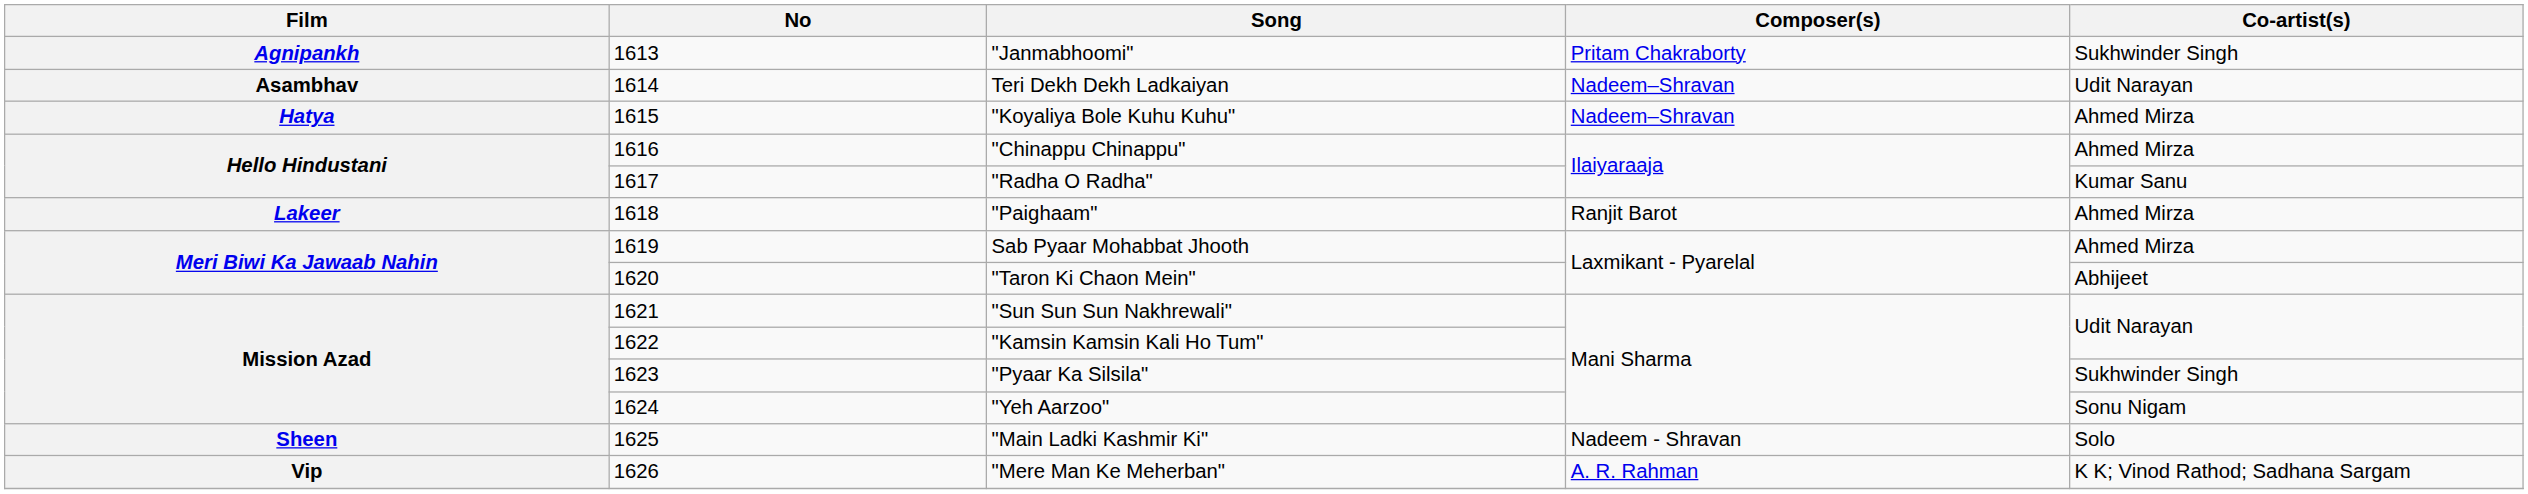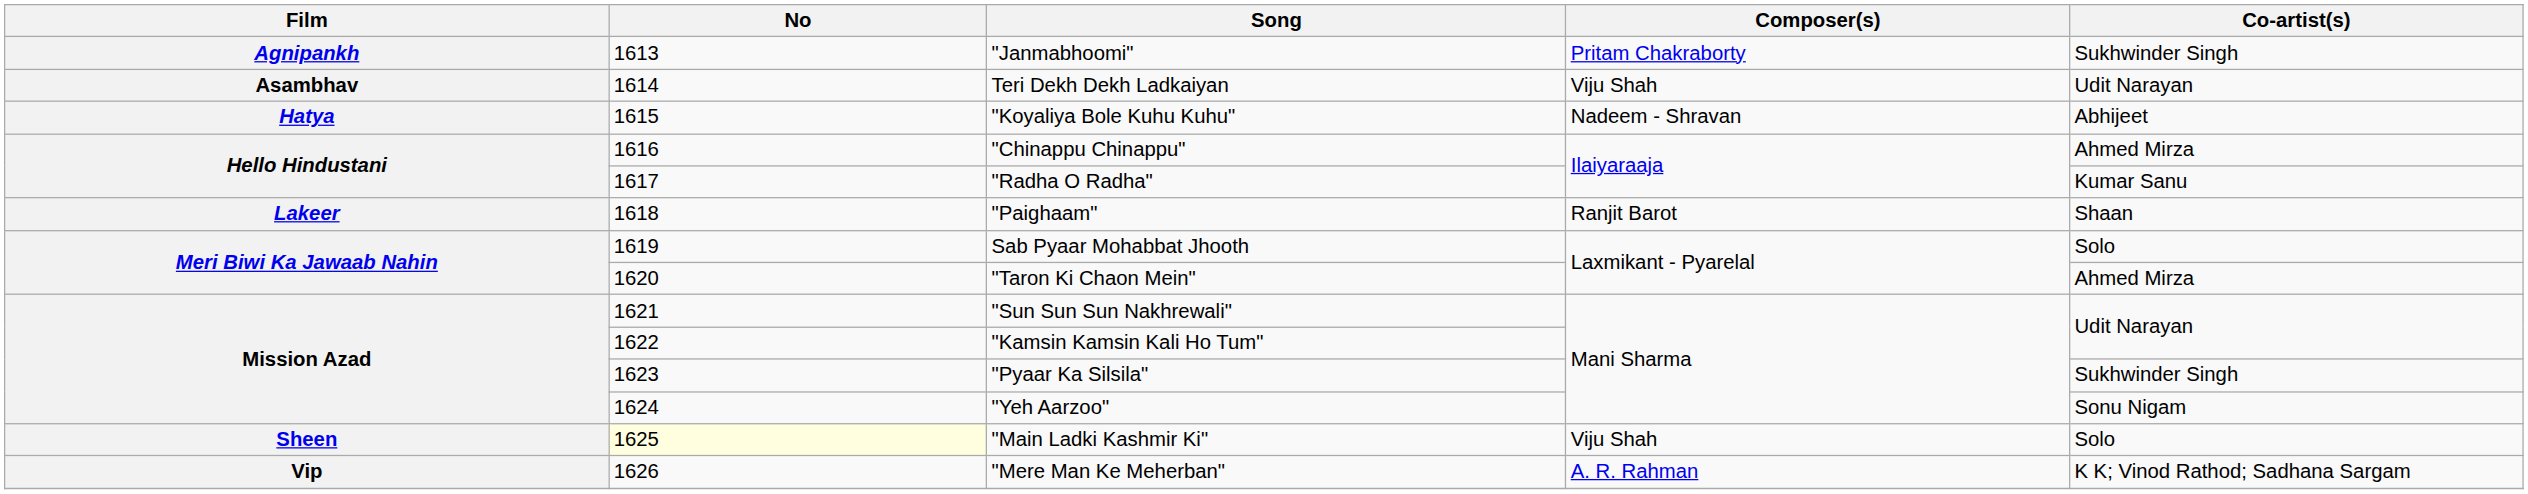(1653, 85) Nadeem–Shravan -> (1614, 85) Viju Shah
(1653, 117) Nadeem–Shravan -> (1656, 117) Nadeem - Shravan
(2134, 117) Ahmed Mirza -> (2111, 117) Abhijeet
(2134, 213) Ahmed Mirza -> (2104, 213) Shaan
(2134, 246) Ahmed Mirza -> (2095, 246) Solo
(2111, 278) Abhijeet -> (2134, 278) Ahmed Mirza
(636, 439) no background -> (636, 439) lightyellow background
(1656, 439) Nadeem - Shravan -> (1614, 439) Viju Shah
